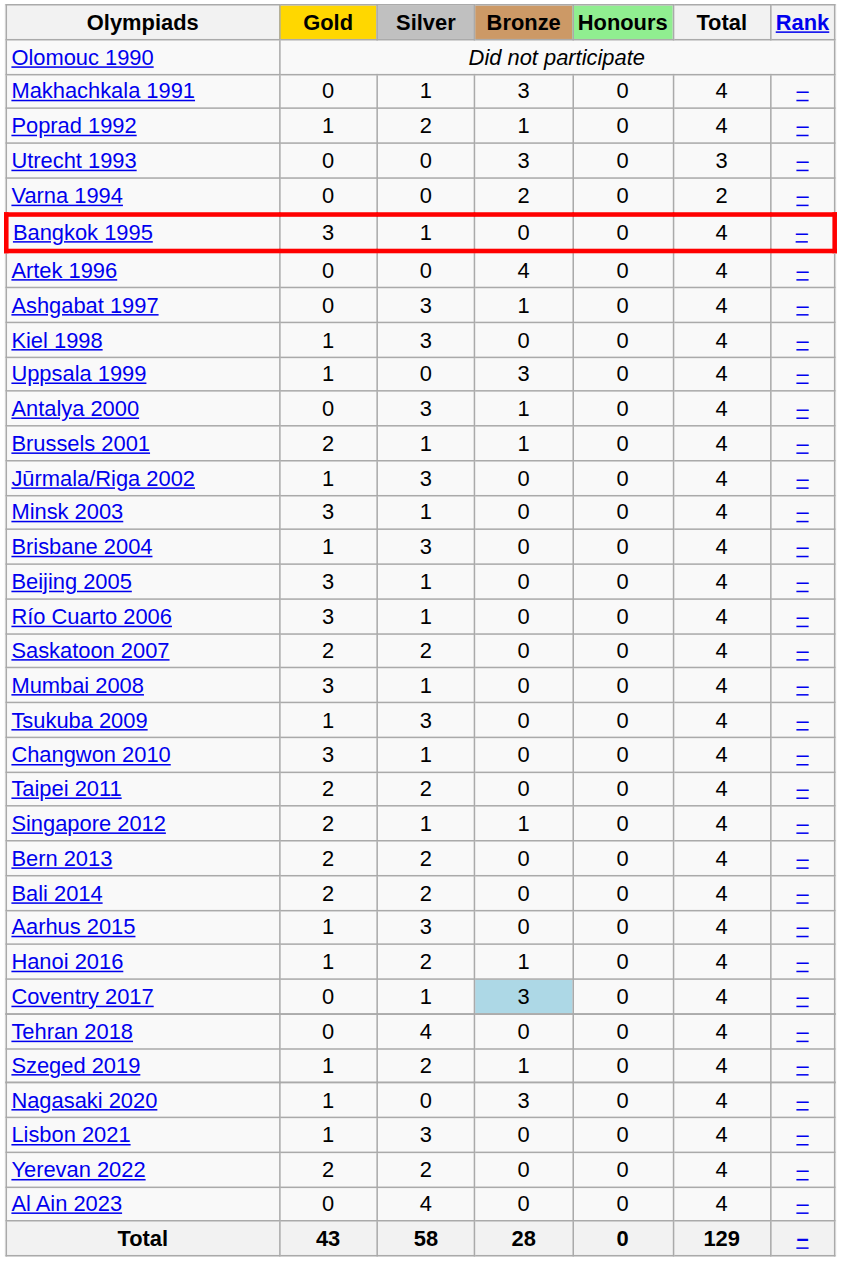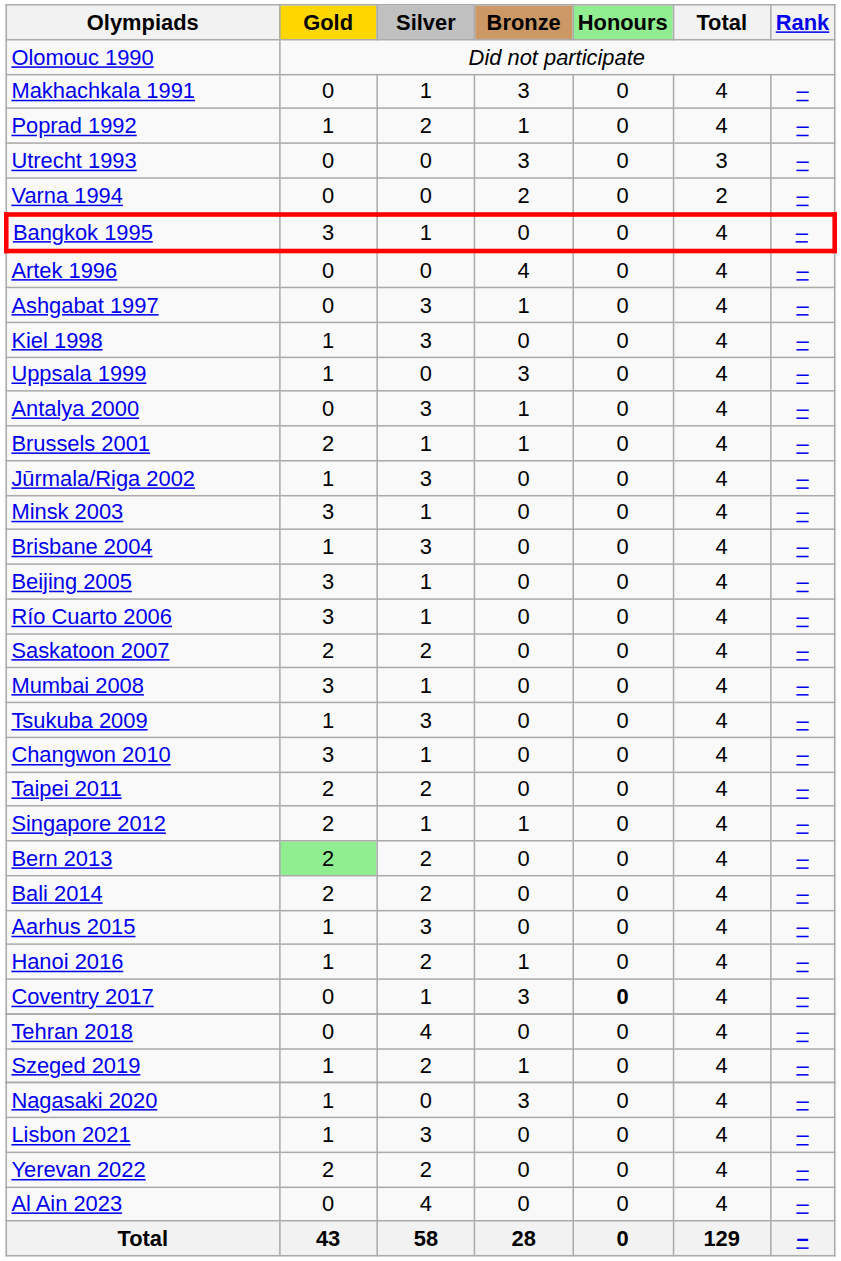(328, 858) no background -> (328, 858) lightgreen background
(524, 997) lightblue background -> (524, 997) no background
(623, 997) normal -> (623, 997) bold
